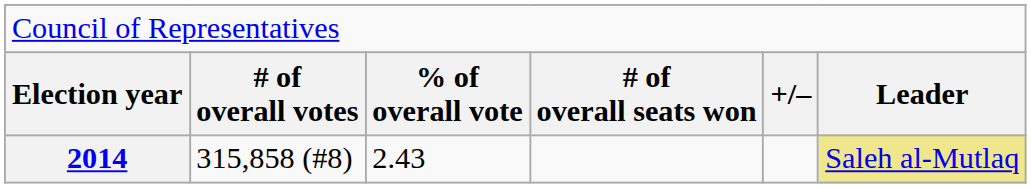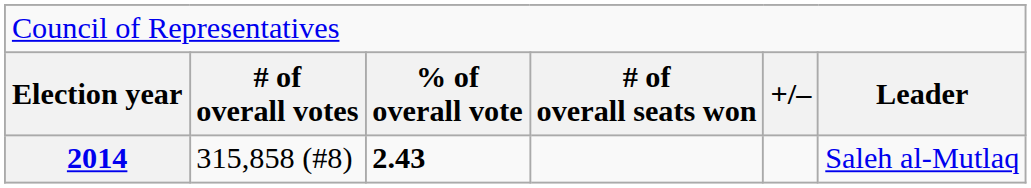(399, 158) normal -> (399, 158) bold
(922, 158) khaki background -> (922, 158) no background
